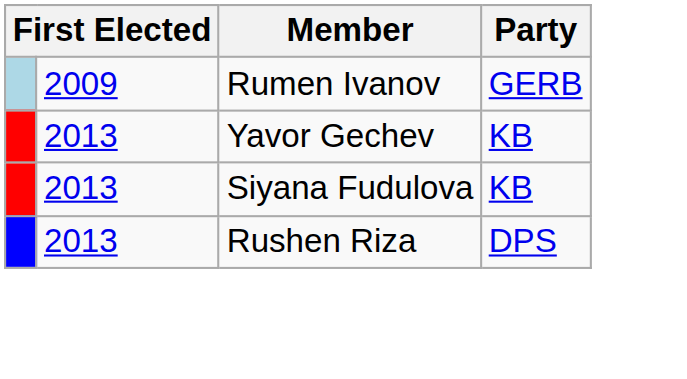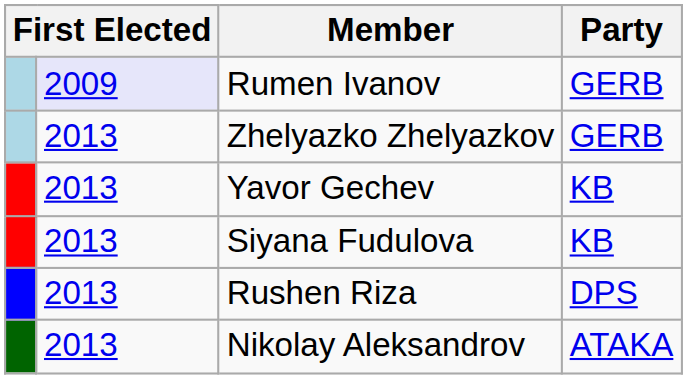(81, 83) no background -> (81, 83) lavender background
+ row: (391, 135)
+ row: (376, 345)
